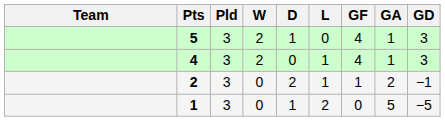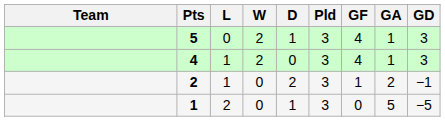columns swapped: (227, 15) <-> (325, 15)
